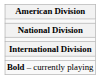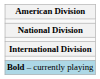(50, 67) no background -> (50, 67) lightblue background
